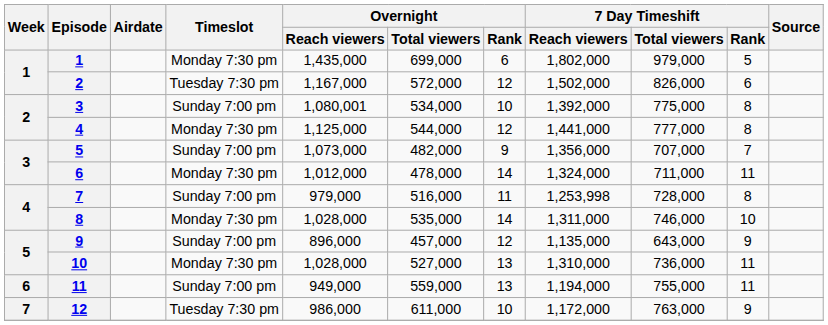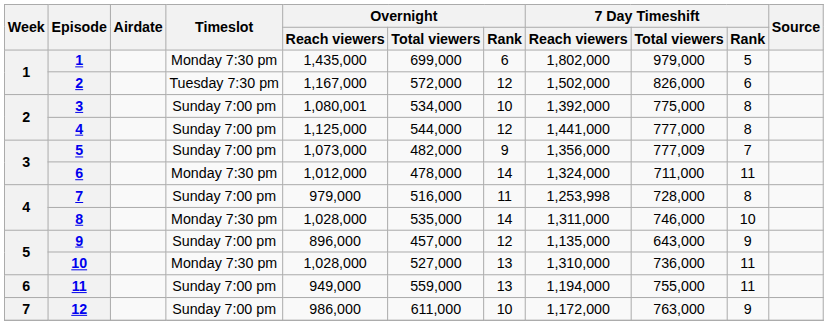(224, 129) Monday 7:30 pm -> (224, 129) Sunday 7:00 pm
(679, 151) 707,000 -> (679, 151) 777,009
(224, 309) Tuesday 7:30 pm -> (224, 309) Sunday 7:00 pm
